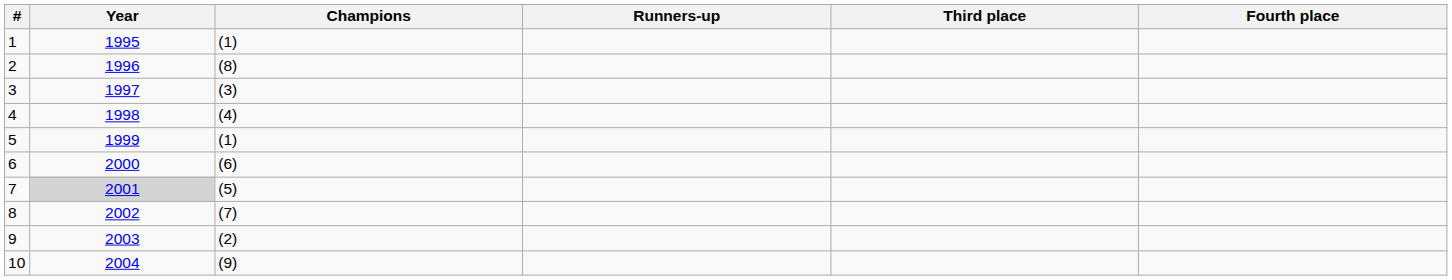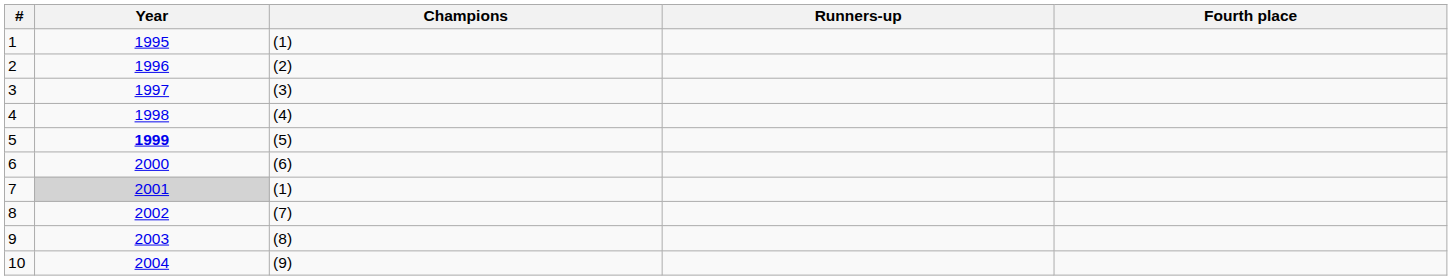- column: (985, 16)
(228, 66) (8) -> (283, 66) (2)
(122, 139) normal -> (152, 139) bold
(228, 139) (1) -> (283, 139) (5)
(228, 189) (5) -> (283, 189) (1)
(228, 238) (2) -> (283, 238) (8)
